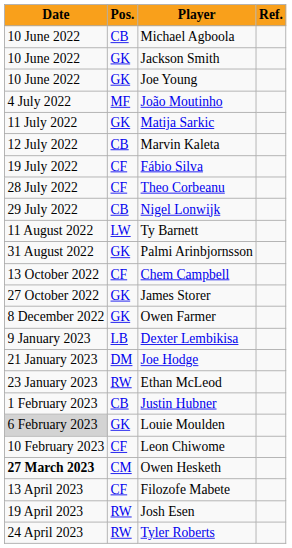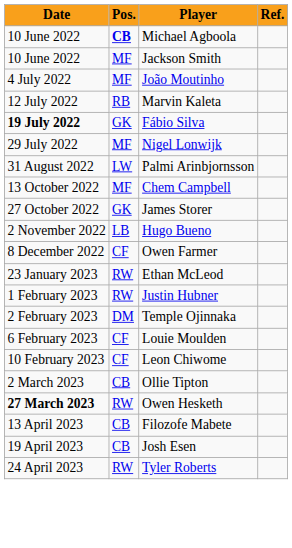(120, 36) normal -> (121, 36) bold
(120, 58) GK -> (122, 58) MF
- row: (169, 79)
- row: (177, 123)
(120, 144) CB -> (121, 101) RB
(43, 166) normal -> (44, 123) bold
(119, 166) CF -> (122, 123) GK
- row: (183, 187)
(120, 209) CB -> (122, 144) MF
- row: (169, 230)
(120, 252) GK -> (122, 166) LW
(119, 274) CF -> (122, 187) MF
+ row: (177, 230)
(120, 317) GK -> (120, 252) CF
- row: (190, 338)
- row: (169, 360)
(120, 403) CB -> (123, 295) RW
+ row: (189, 317)
(53, 425) lightgrey background -> (53, 338) no background
(120, 425) GK -> (120, 338) CF
+ row: (175, 381)
(121, 468) CM -> (123, 403) RW
(119, 489) CF -> (121, 425) CB
(121, 511) RW -> (121, 446) CB
